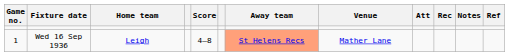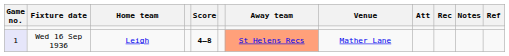(16, 41) no background -> (16, 41) lavender background
(205, 41) normal -> (205, 41) bold
